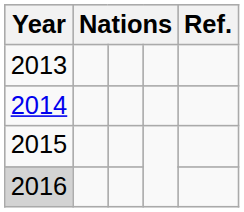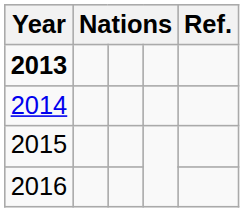(39, 65) normal -> (39, 65) bold
(39, 186) lightgrey background -> (39, 186) no background
